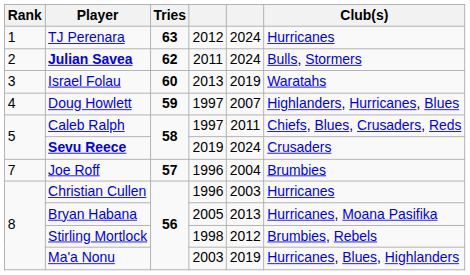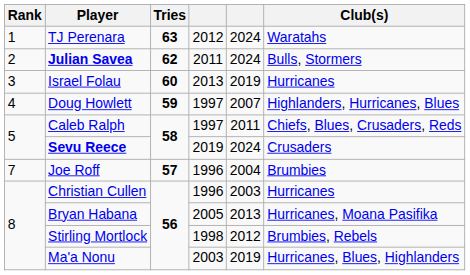(301, 37) Hurricanes -> (297, 37) Waratahs
(297, 81) Waratahs -> (301, 81) Hurricanes
